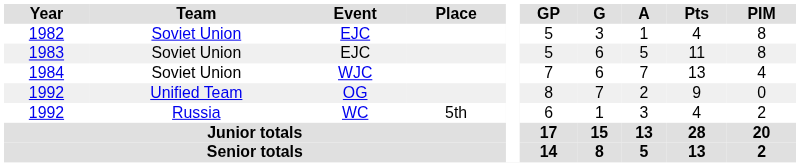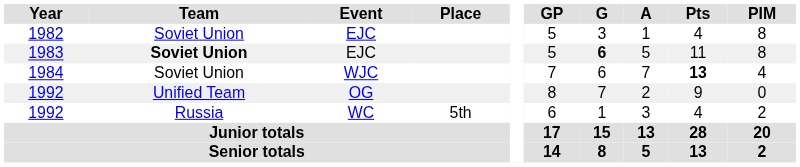(196, 53) normal -> (199, 53) bold
(599, 53) normal -> (602, 53) bold
(697, 73) normal -> (698, 73) bold
